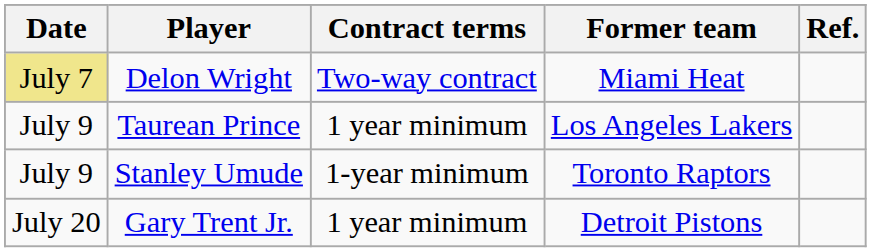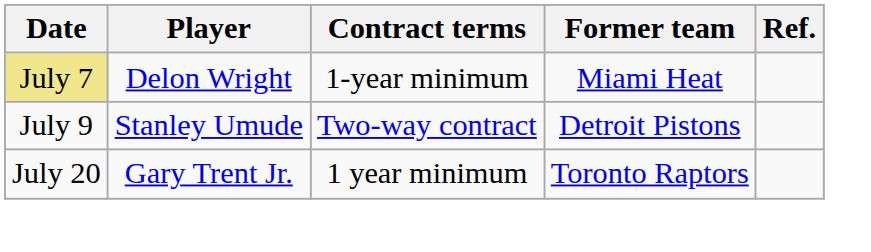(427, 76) Two-way contract -> (427, 76) 1-year minimum
- row: (209, 125)
(427, 173) 1-year minimum -> (427, 125) Two-way contract
(672, 173) Toronto Raptors -> (650, 125) Detroit Pistons
(672, 221) Detroit Pistons -> (650, 173) Toronto Raptors
